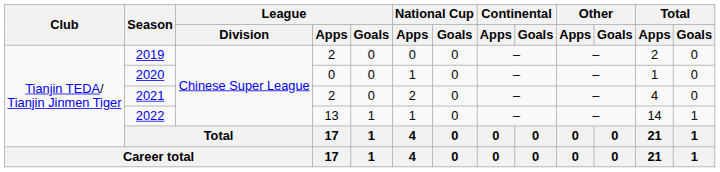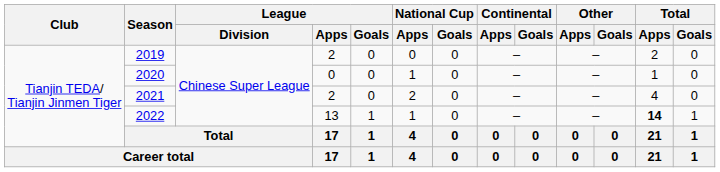(655, 116) normal -> (655, 116) bold
